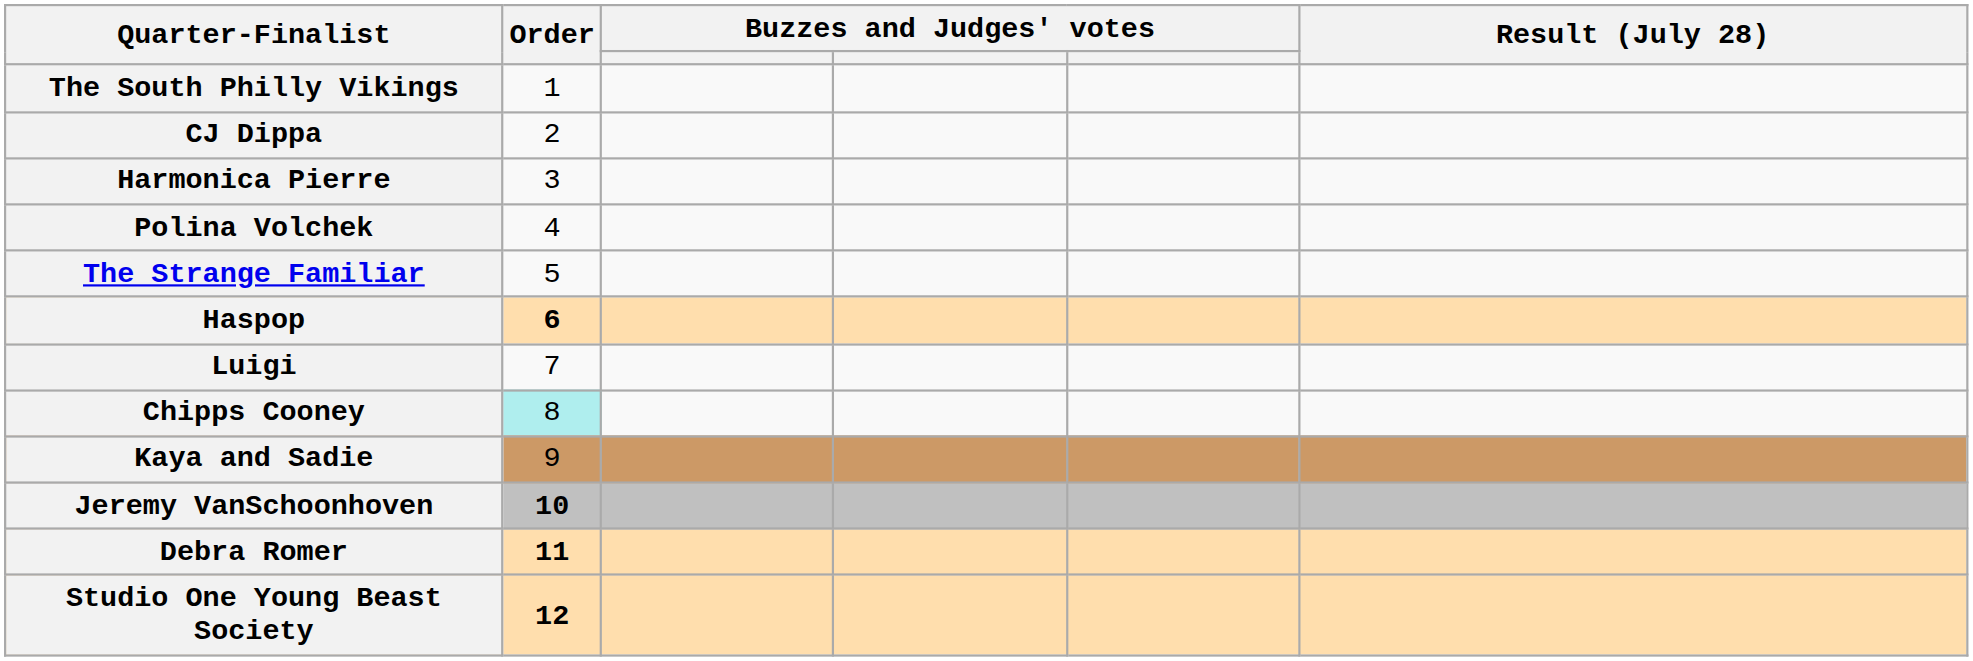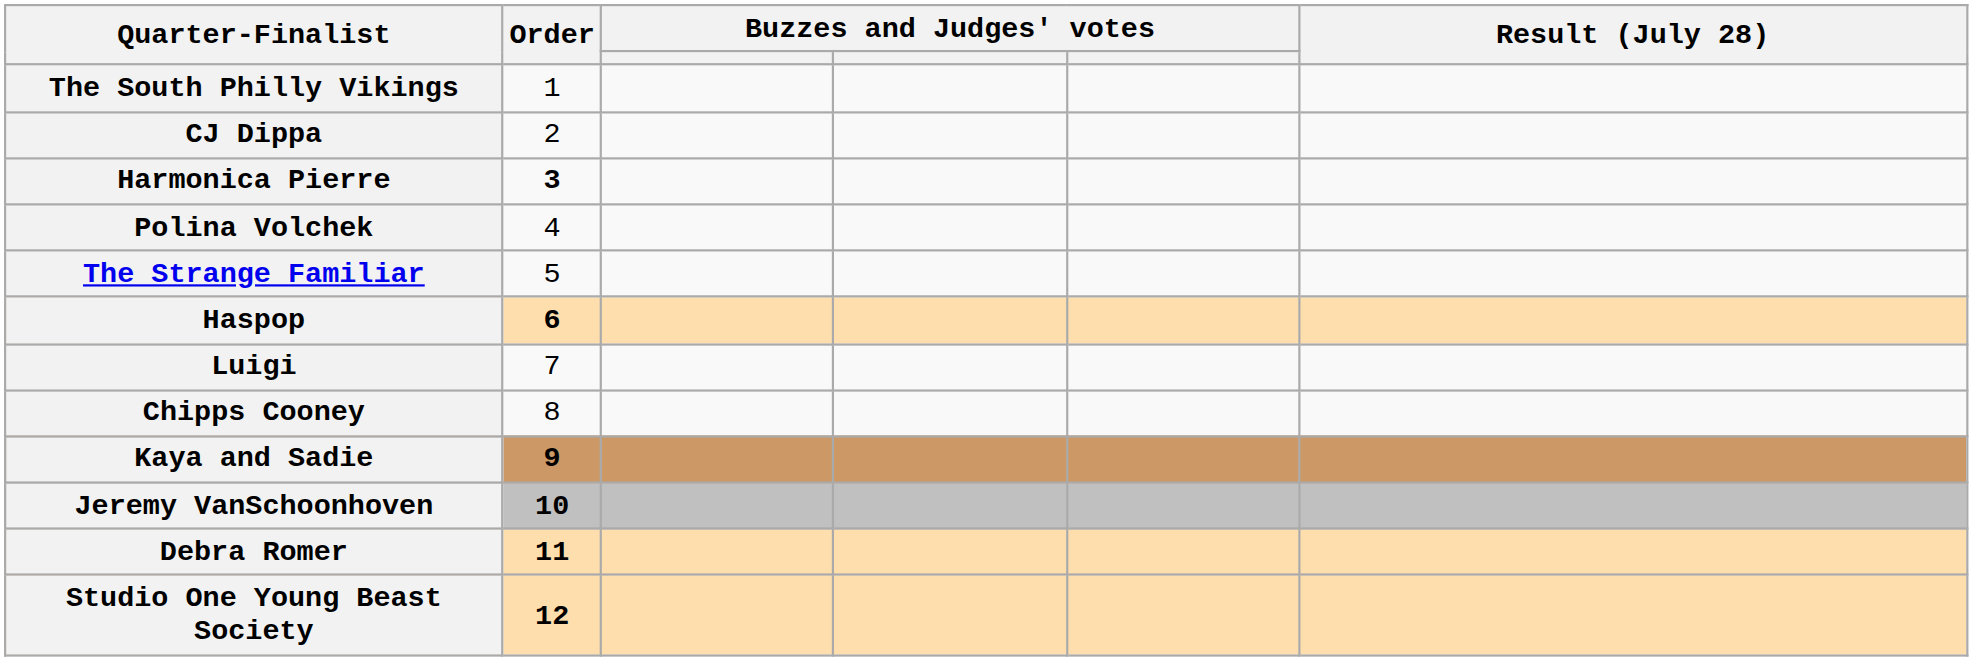(552, 181) normal -> (552, 181) bold
(552, 413) paleturquoise background -> (552, 413) no background
(552, 459) normal -> (552, 459) bold
